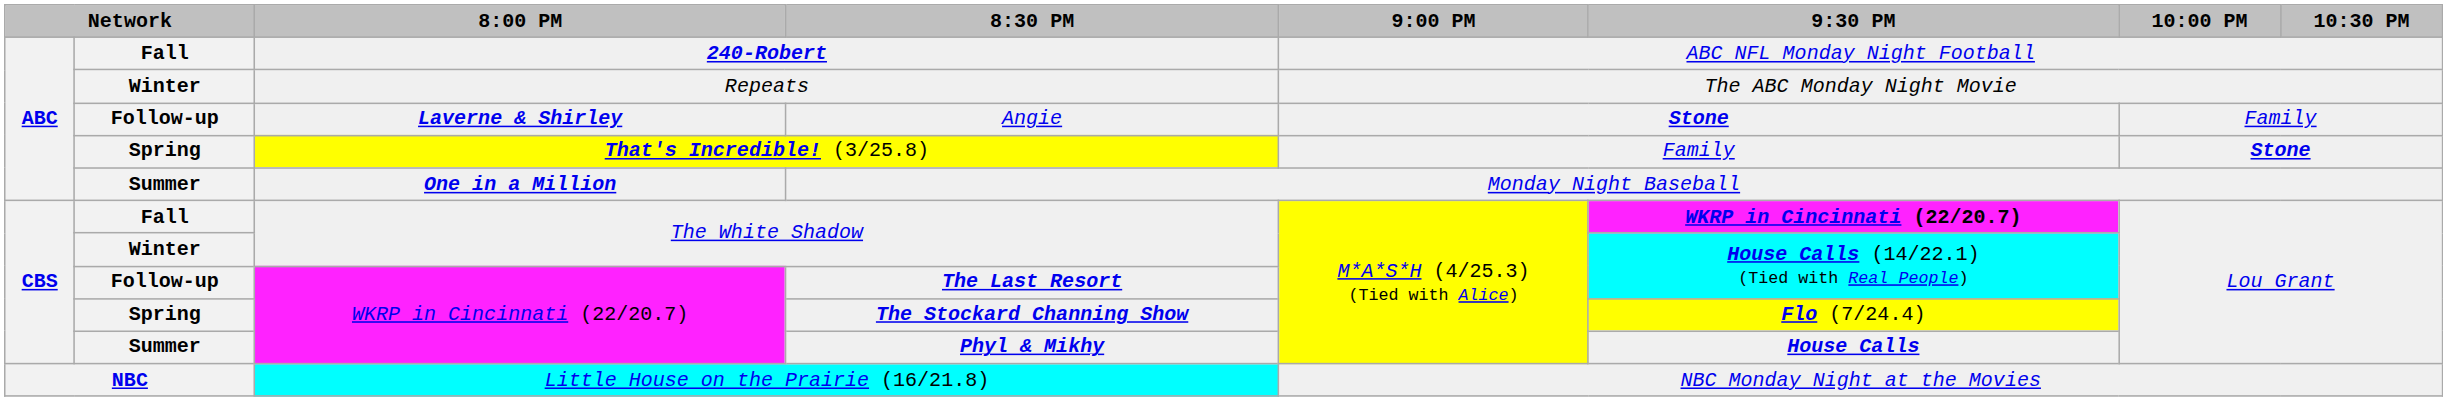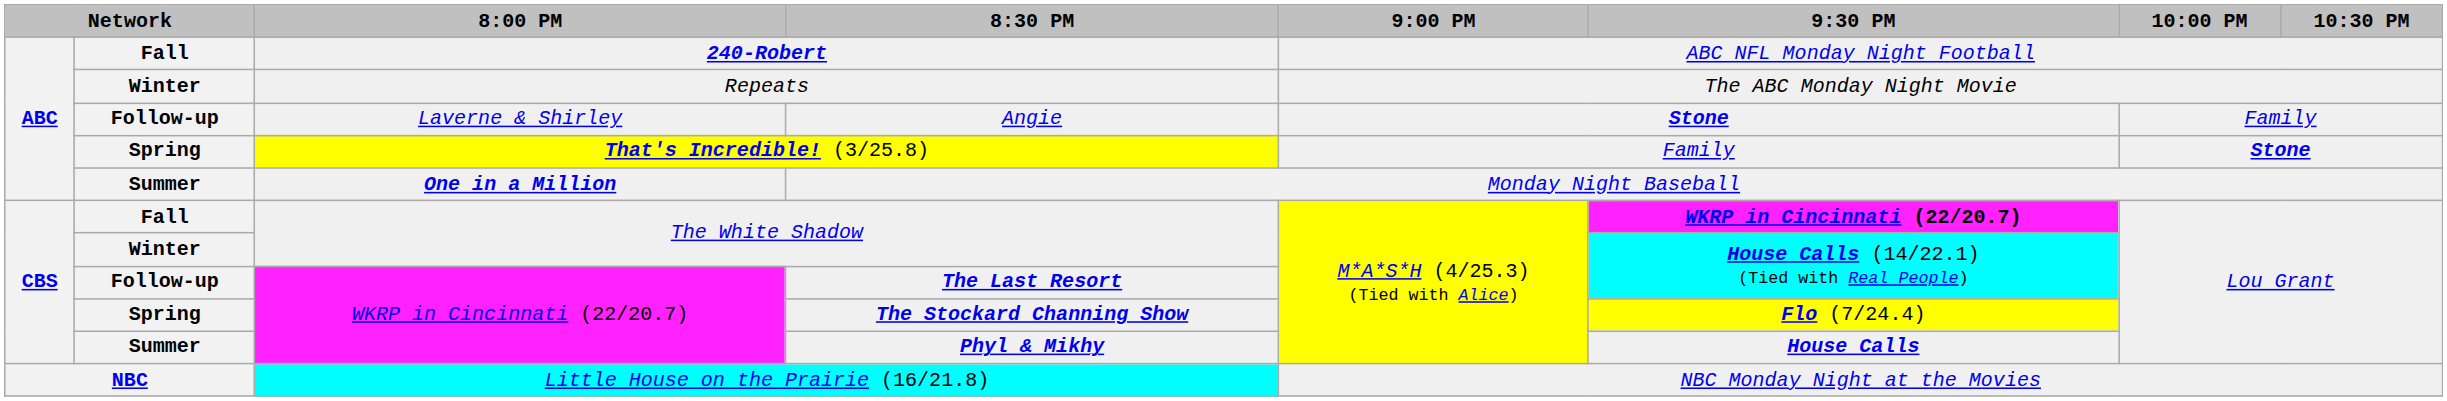(520, 119) bold -> (520, 119) normal
